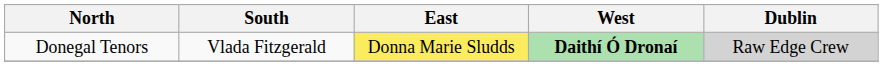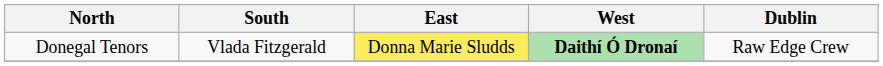(791, 46) lightgrey background -> (791, 46) no background
